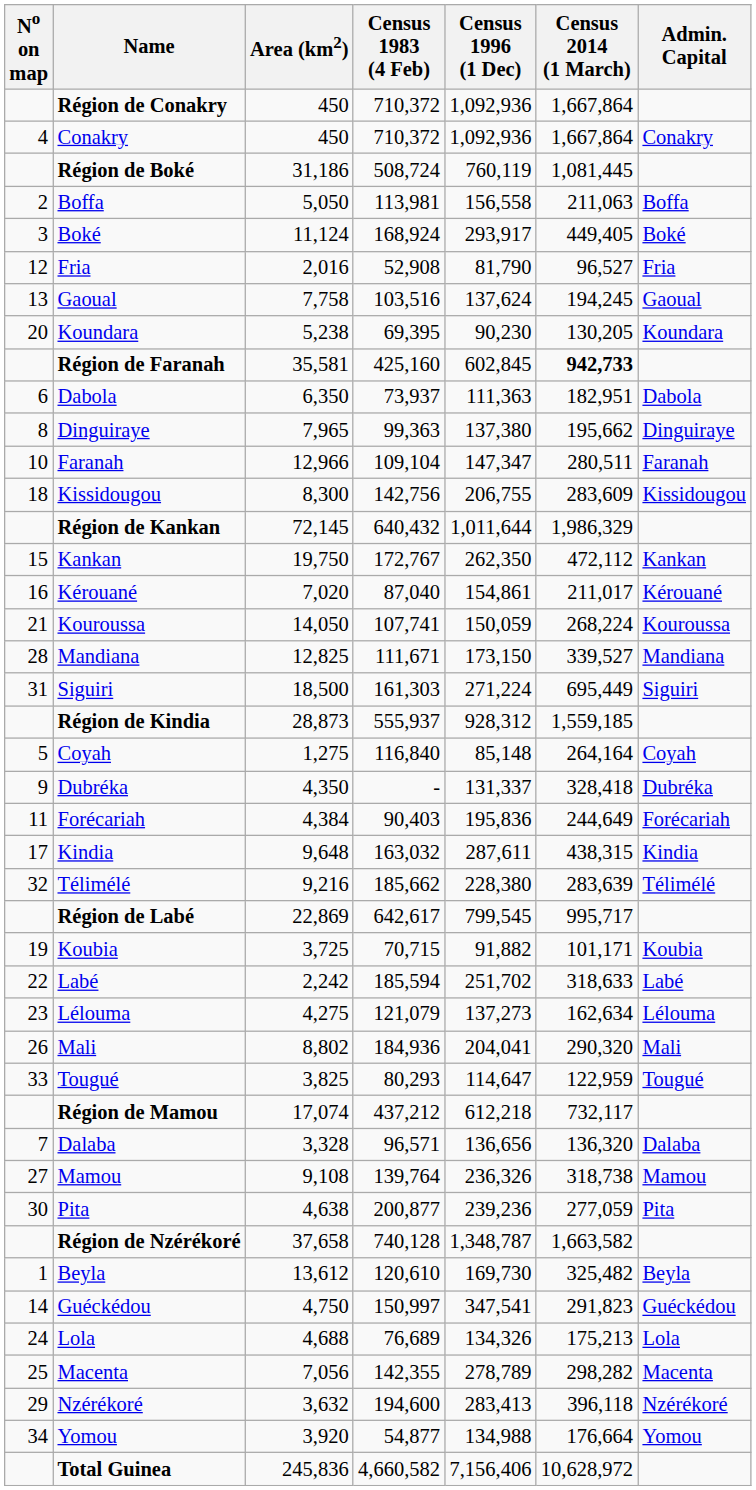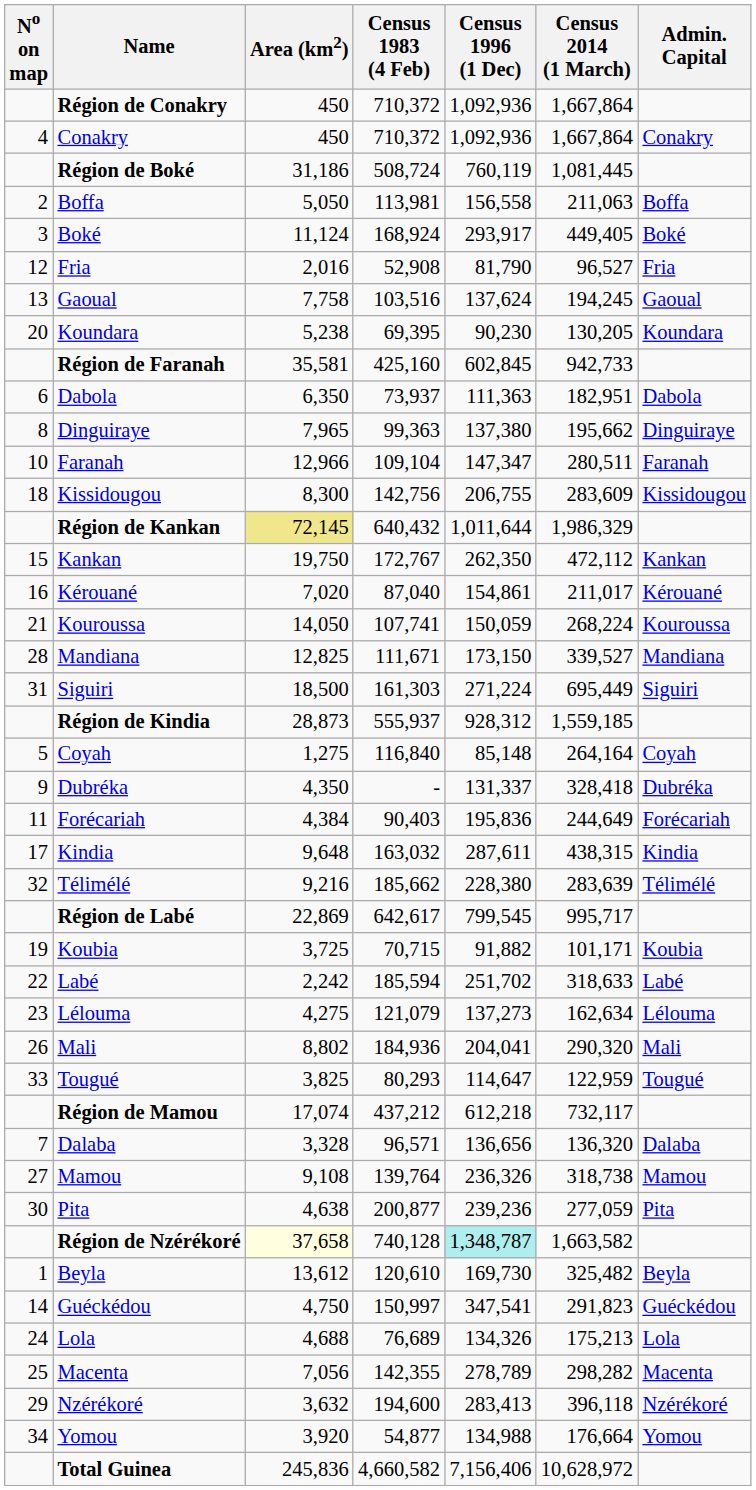(600, 364) bold -> (600, 364) normal
(320, 527) no background -> (320, 527) khaki background
(320, 1241) no background -> (320, 1241) lightyellow background
(490, 1241) no background -> (490, 1241) paleturquoise background
